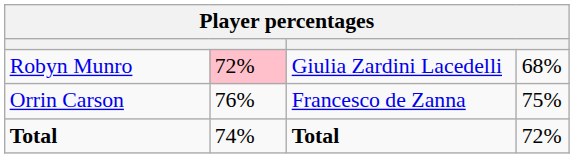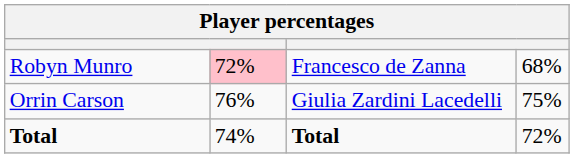(397, 66) Giulia Zardini Lacedelli -> (379, 66) Francesco de Zanna
(379, 100) Francesco de Zanna -> (397, 100) Giulia Zardini Lacedelli
